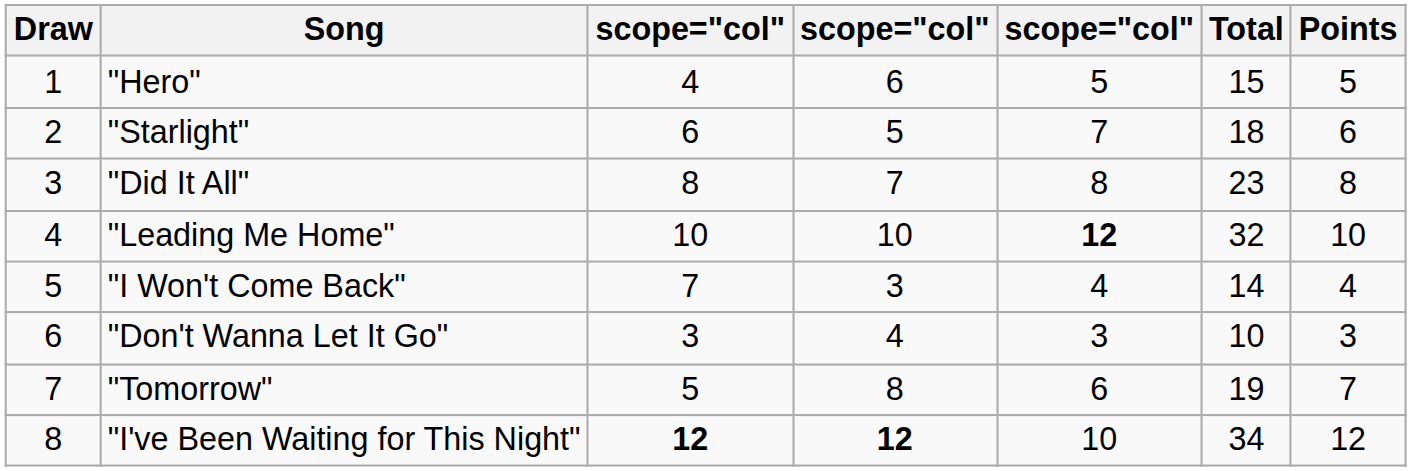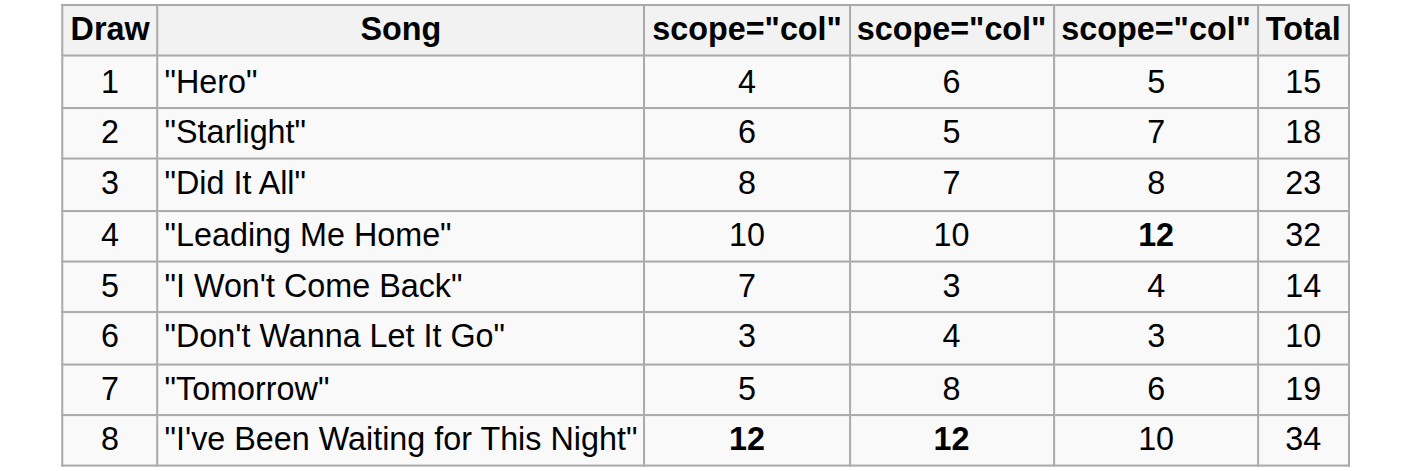- column: (1348, 30)
